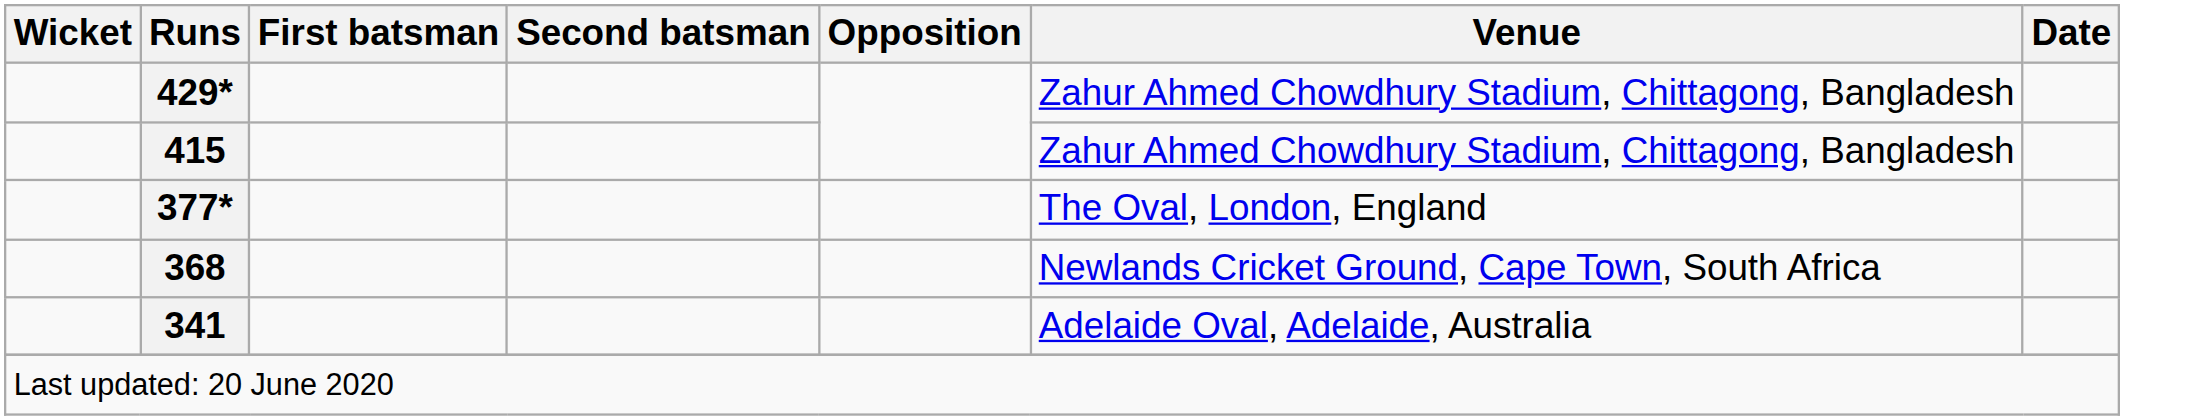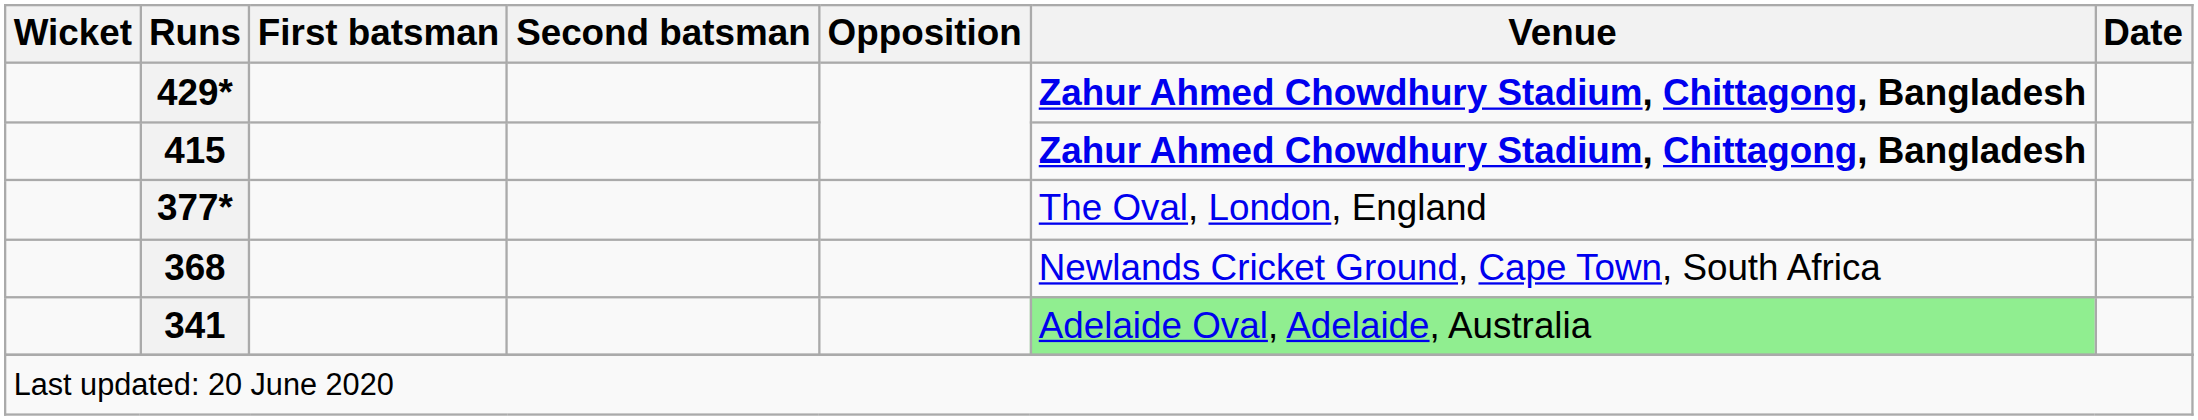(1527, 92) normal -> (1562, 92) bold
(1527, 150) normal -> (1562, 150) bold
(1315, 325) no background -> (1315, 325) lightgreen background
